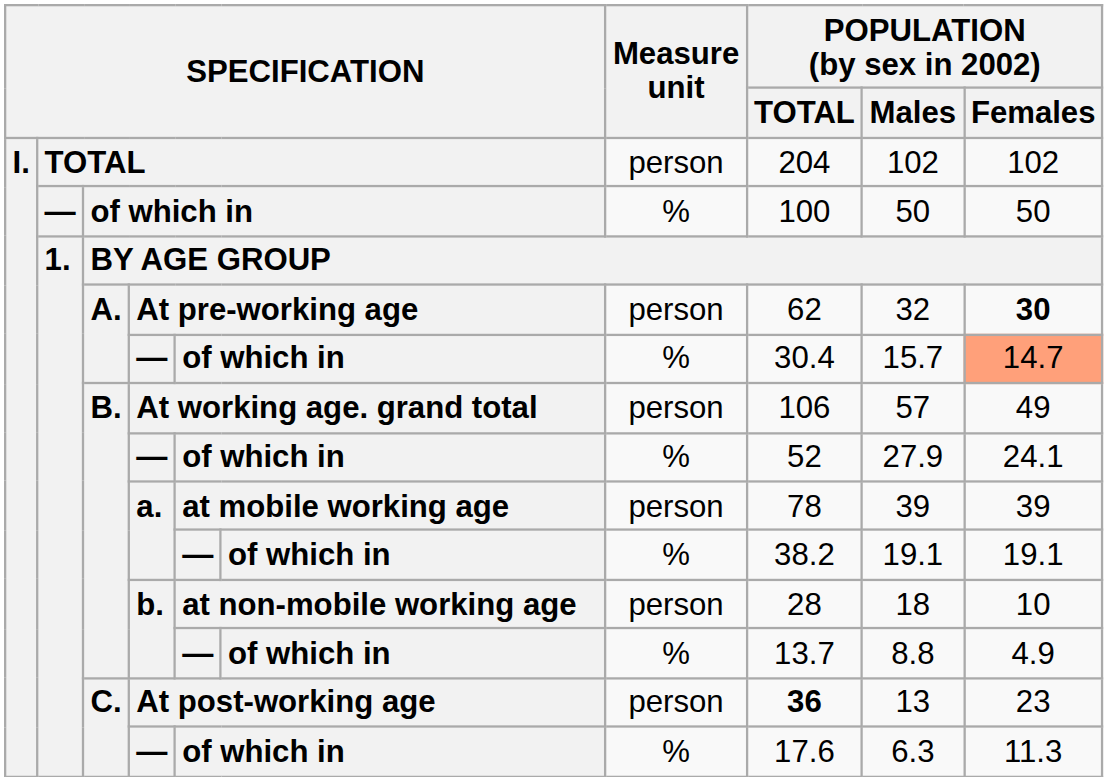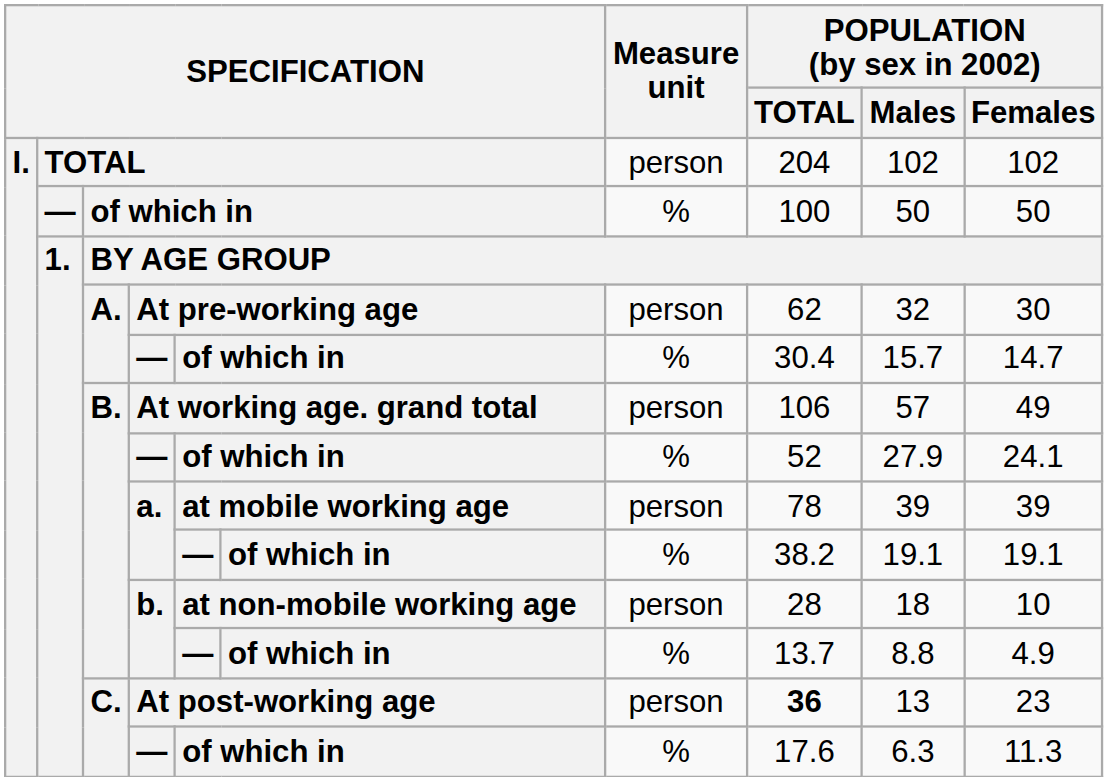(1033, 309) bold -> (1033, 309) normal
(1033, 358) lightsalmon background -> (1033, 358) no background
